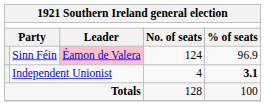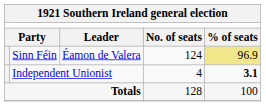(101, 55) pink background -> (101, 55) no background
(248, 55) no background -> (248, 55) khaki background
